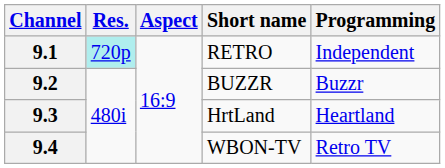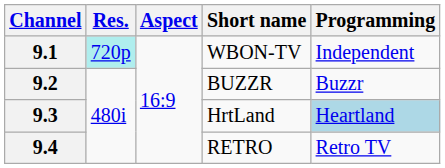(240, 52) RETRO -> (254, 52) WBON-TV
(355, 115) no background -> (355, 115) lightblue background
(254, 147) WBON-TV -> (240, 147) RETRO
